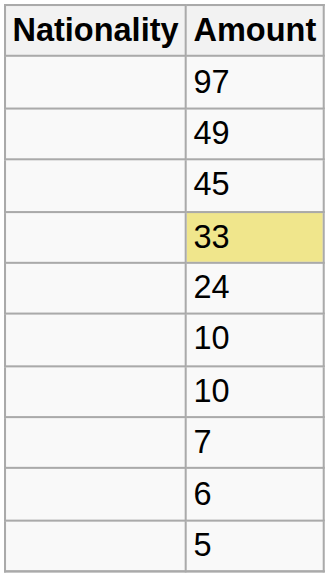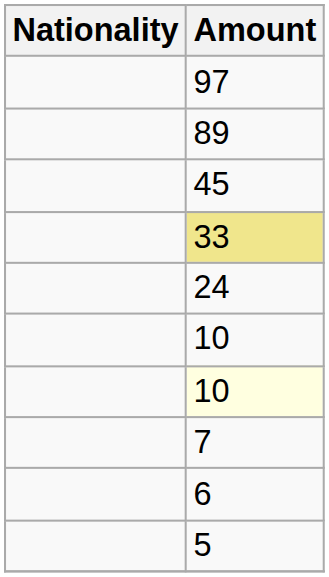(212, 133) 49 -> (212, 133) 89
(212, 390) no background -> (212, 390) lightyellow background
